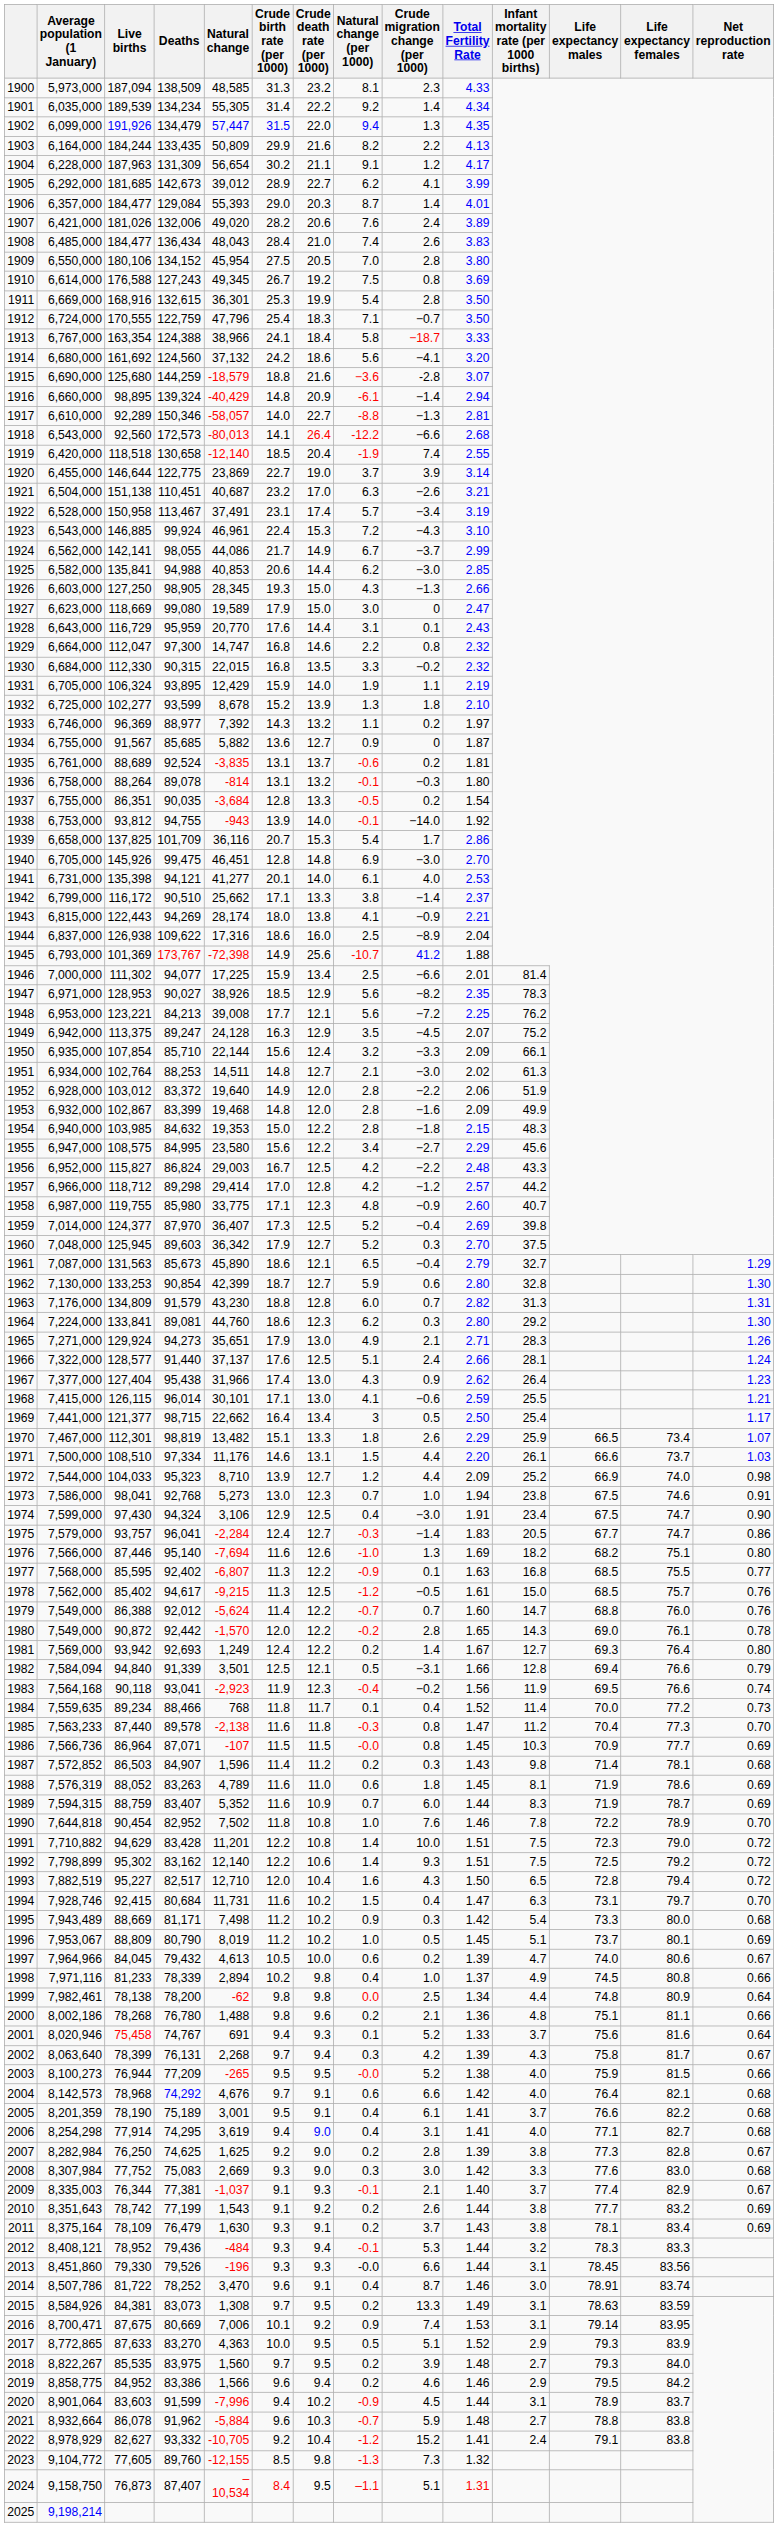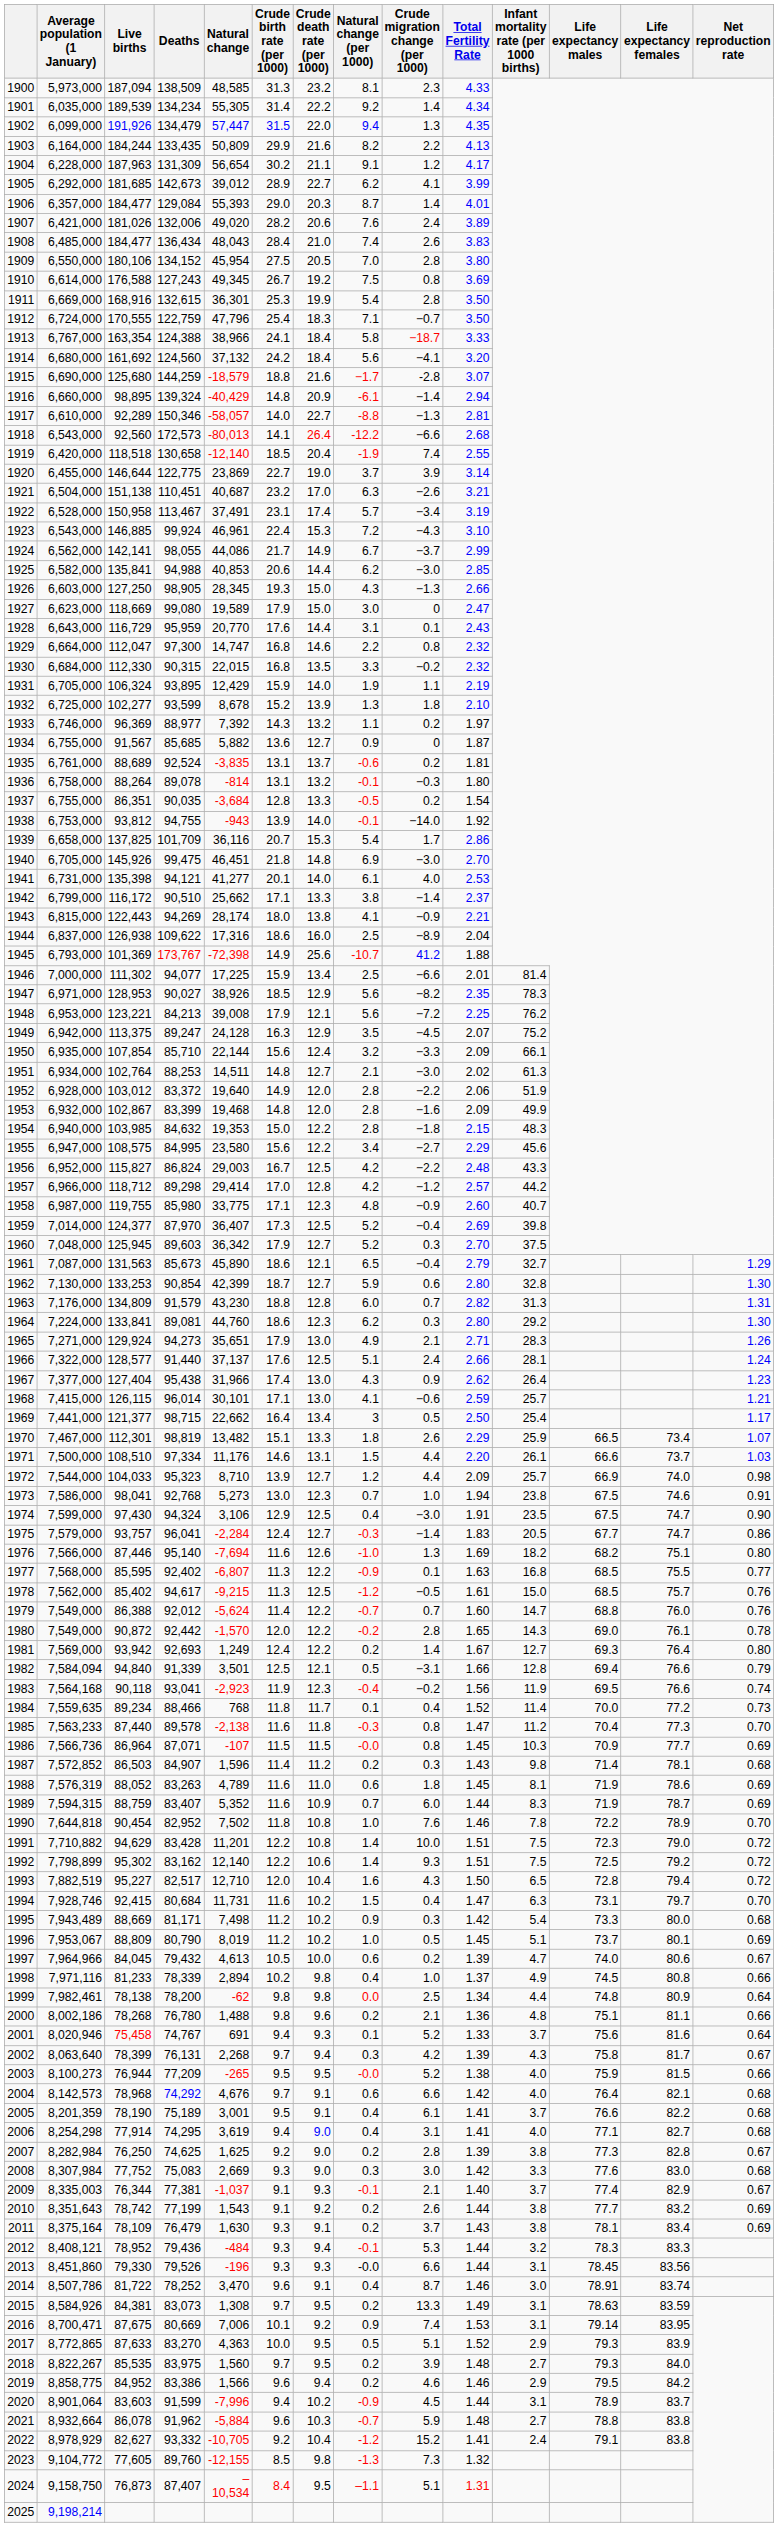(319, 358) 18.6 -> (319, 358) 18.4
(367, 377) −3.6 -> (367, 377) −1.7
(278, 859) 12.8 -> (278, 859) 21.8
(278, 1013) 17.7 -> (278, 1013) 17.9
(535, 1399) 25.5 -> (535, 1399) 25.7
(535, 1476) 25.2 -> (535, 1476) 25.7
(535, 1515) 23.4 -> (535, 1515) 23.5
